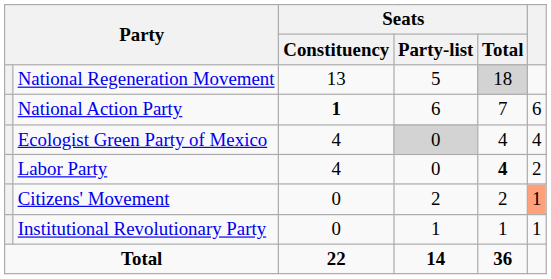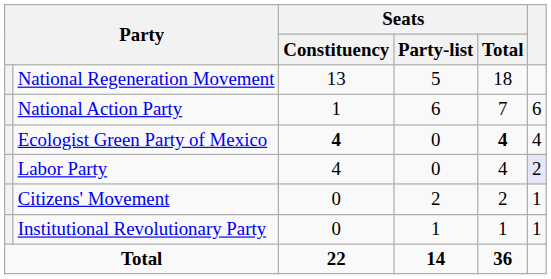(503, 79) lightgrey background -> (503, 79) no background
(336, 109) bold -> (336, 109) normal
(336, 139) normal -> (336, 139) bold
(436, 139) lightgrey background -> (436, 139) no background
(503, 139) normal -> (503, 139) bold
(503, 169) bold -> (503, 169) normal
(537, 169) no background -> (537, 169) lavender background
(537, 199) lightsalmon background -> (537, 199) no background
